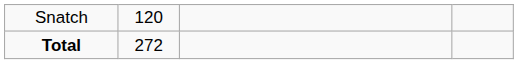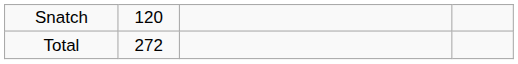(61, 44) bold -> (61, 44) normal
